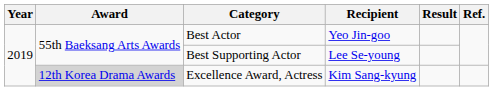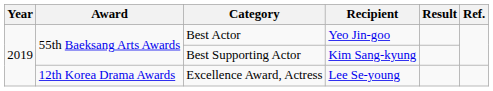(364, 55) Lee Se-young -> (372, 55) Kim Sang-kyung
(107, 75) lightgrey background -> (107, 75) no background
(372, 75) Kim Sang-kyung -> (364, 75) Lee Se-young
